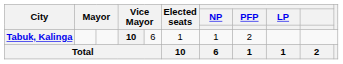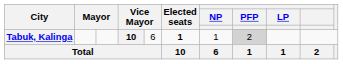(180, 37) normal -> (180, 37) bold
(249, 37) no background -> (249, 37) lightgrey background
